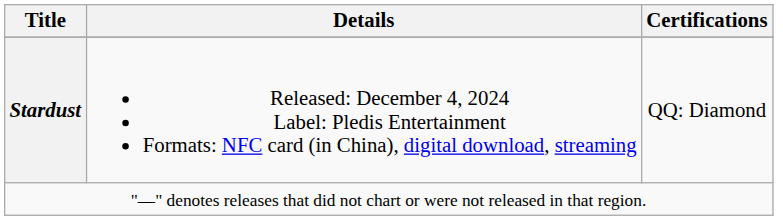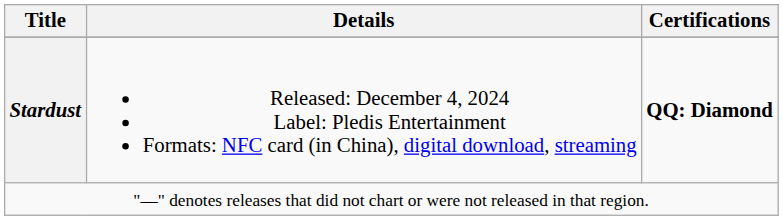(707, 109) normal -> (710, 109) bold
